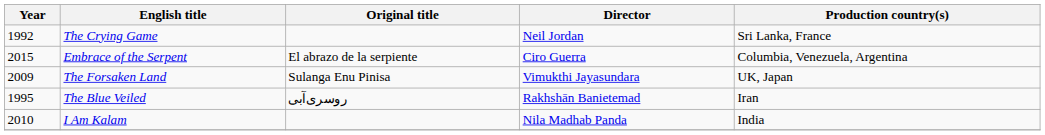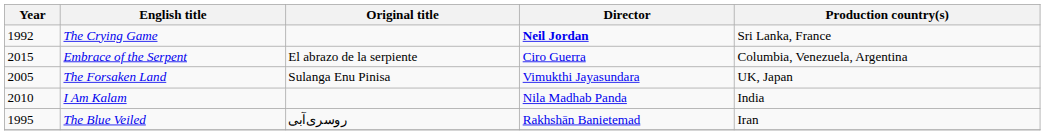(553, 35) normal -> (556, 35) bold
(21, 77) 2009 -> (21, 77) 2005
rows swapped: (95, 119) <-> (105, 98)
